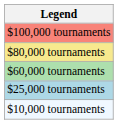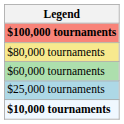(59, 32) normal -> (62, 32) bold
(56, 108) normal -> (59, 108) bold
